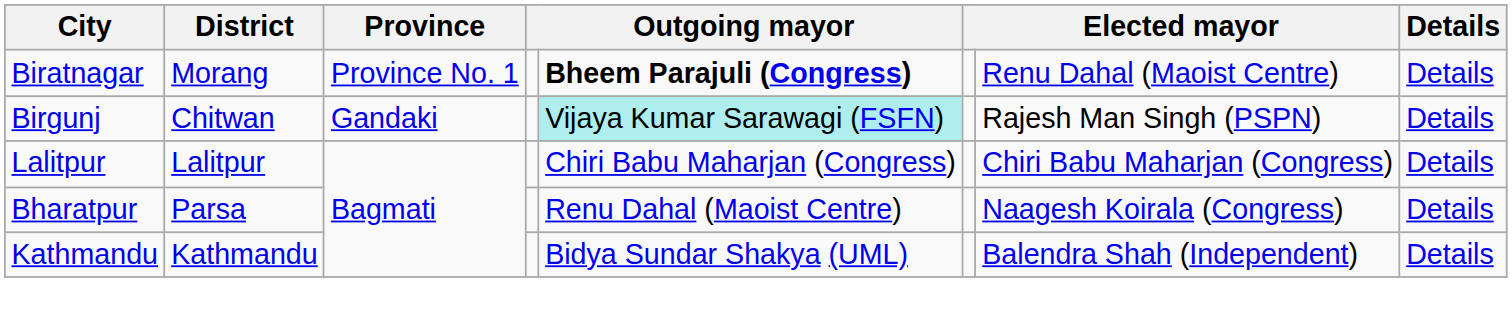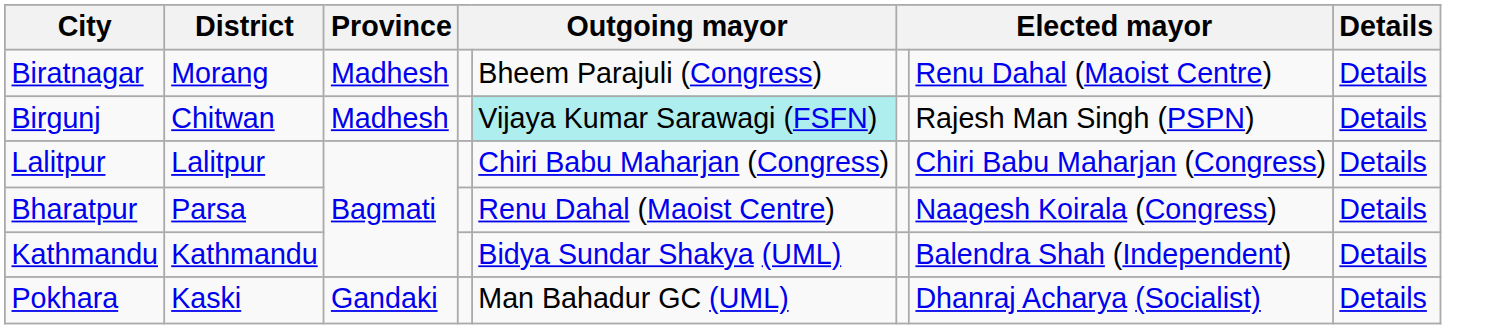(425, 72) Province No. 1 -> (390, 72) Madhesh
(728, 72) bold -> (650, 72) normal
(384, 118) Gandaki -> (390, 118) Madhesh
+ row: (65, 299)
